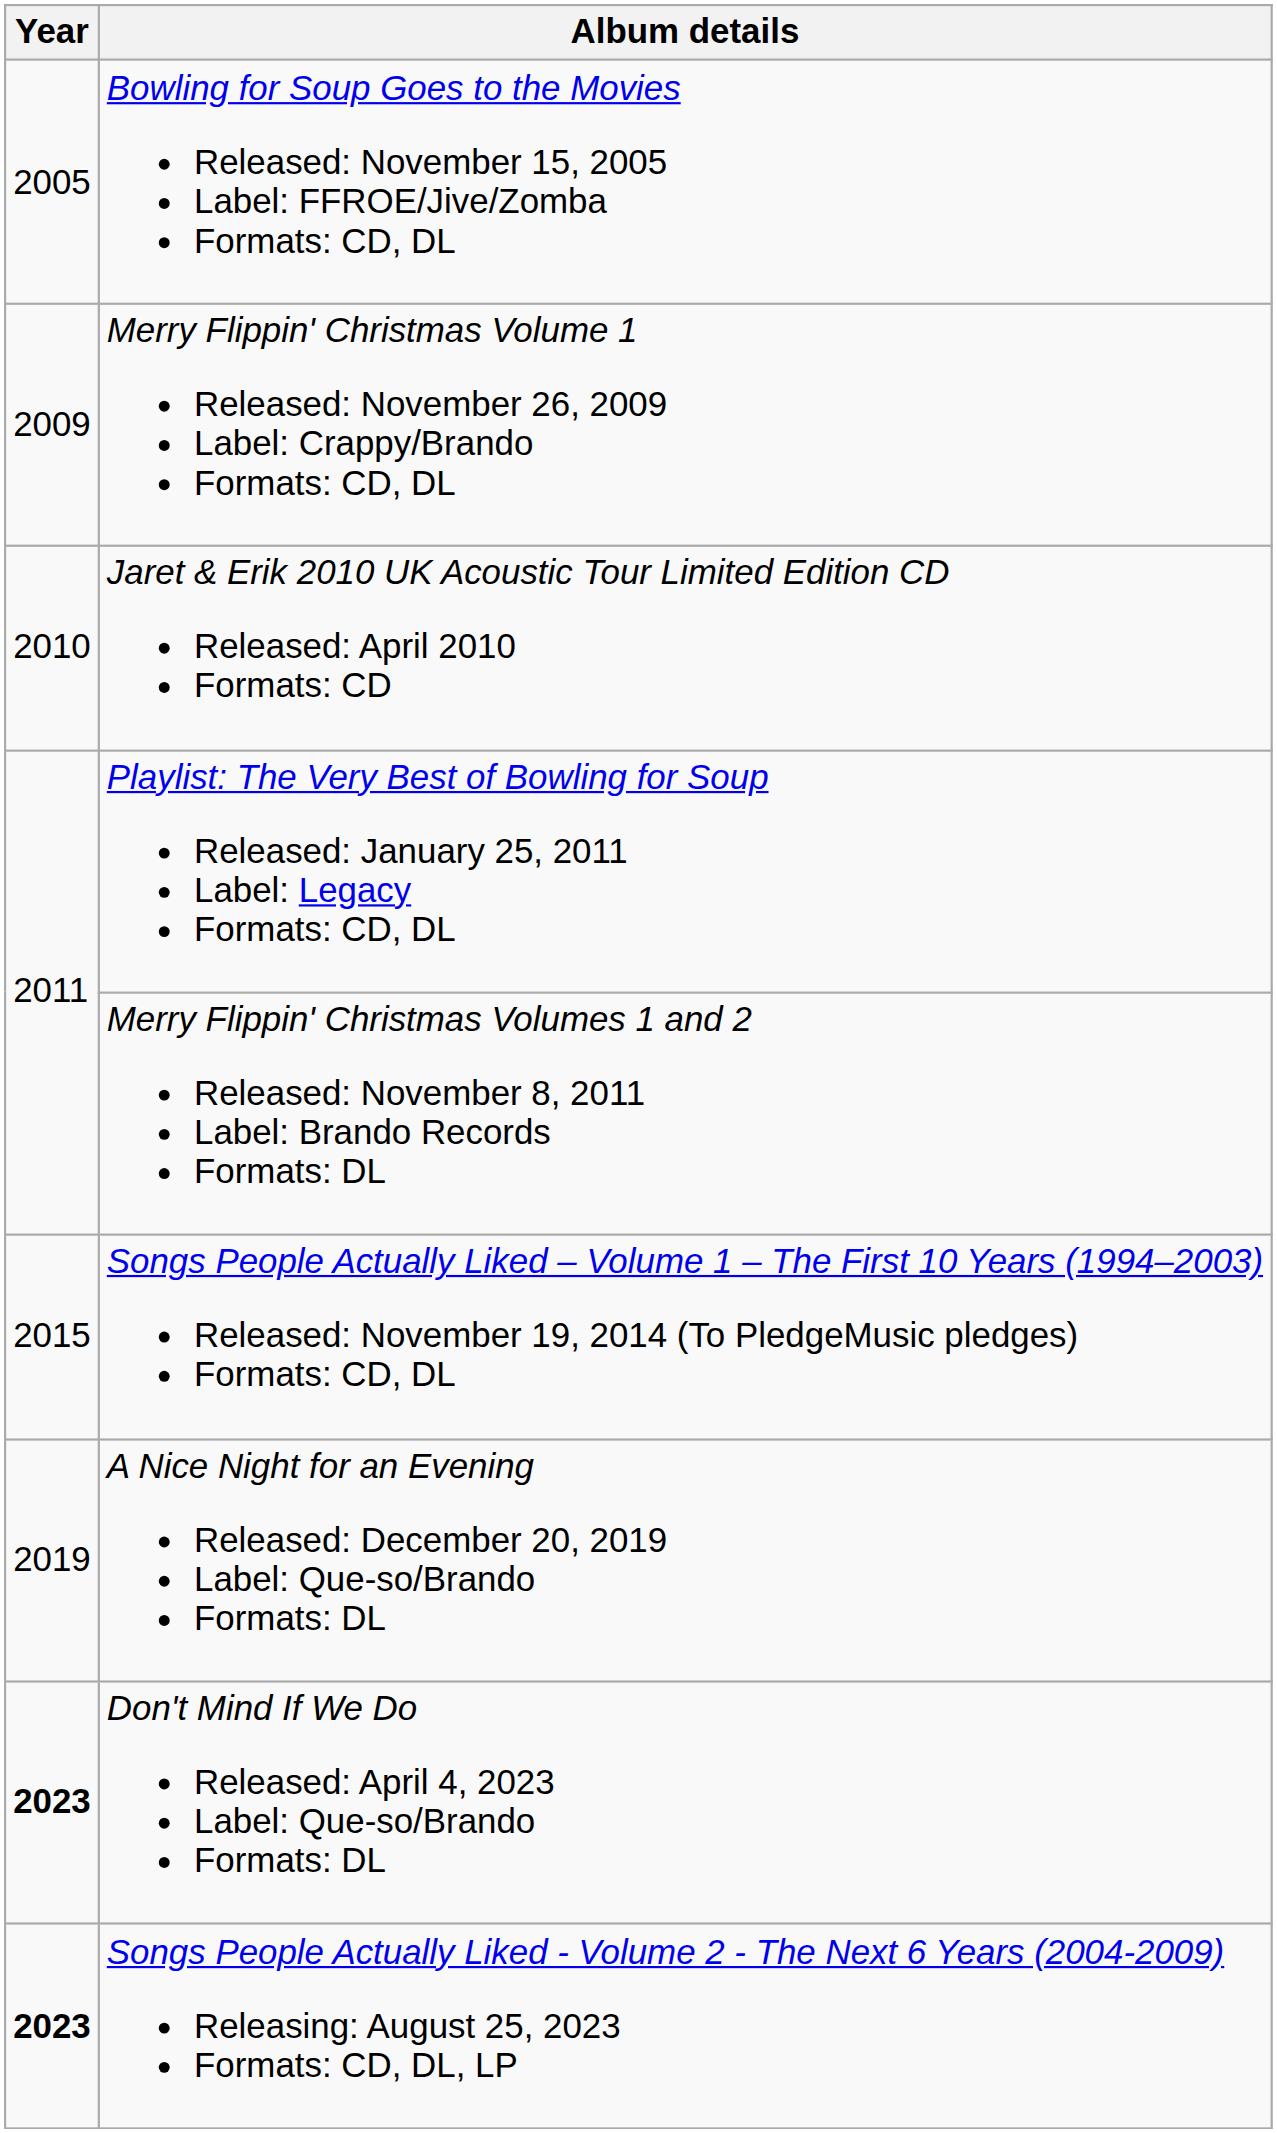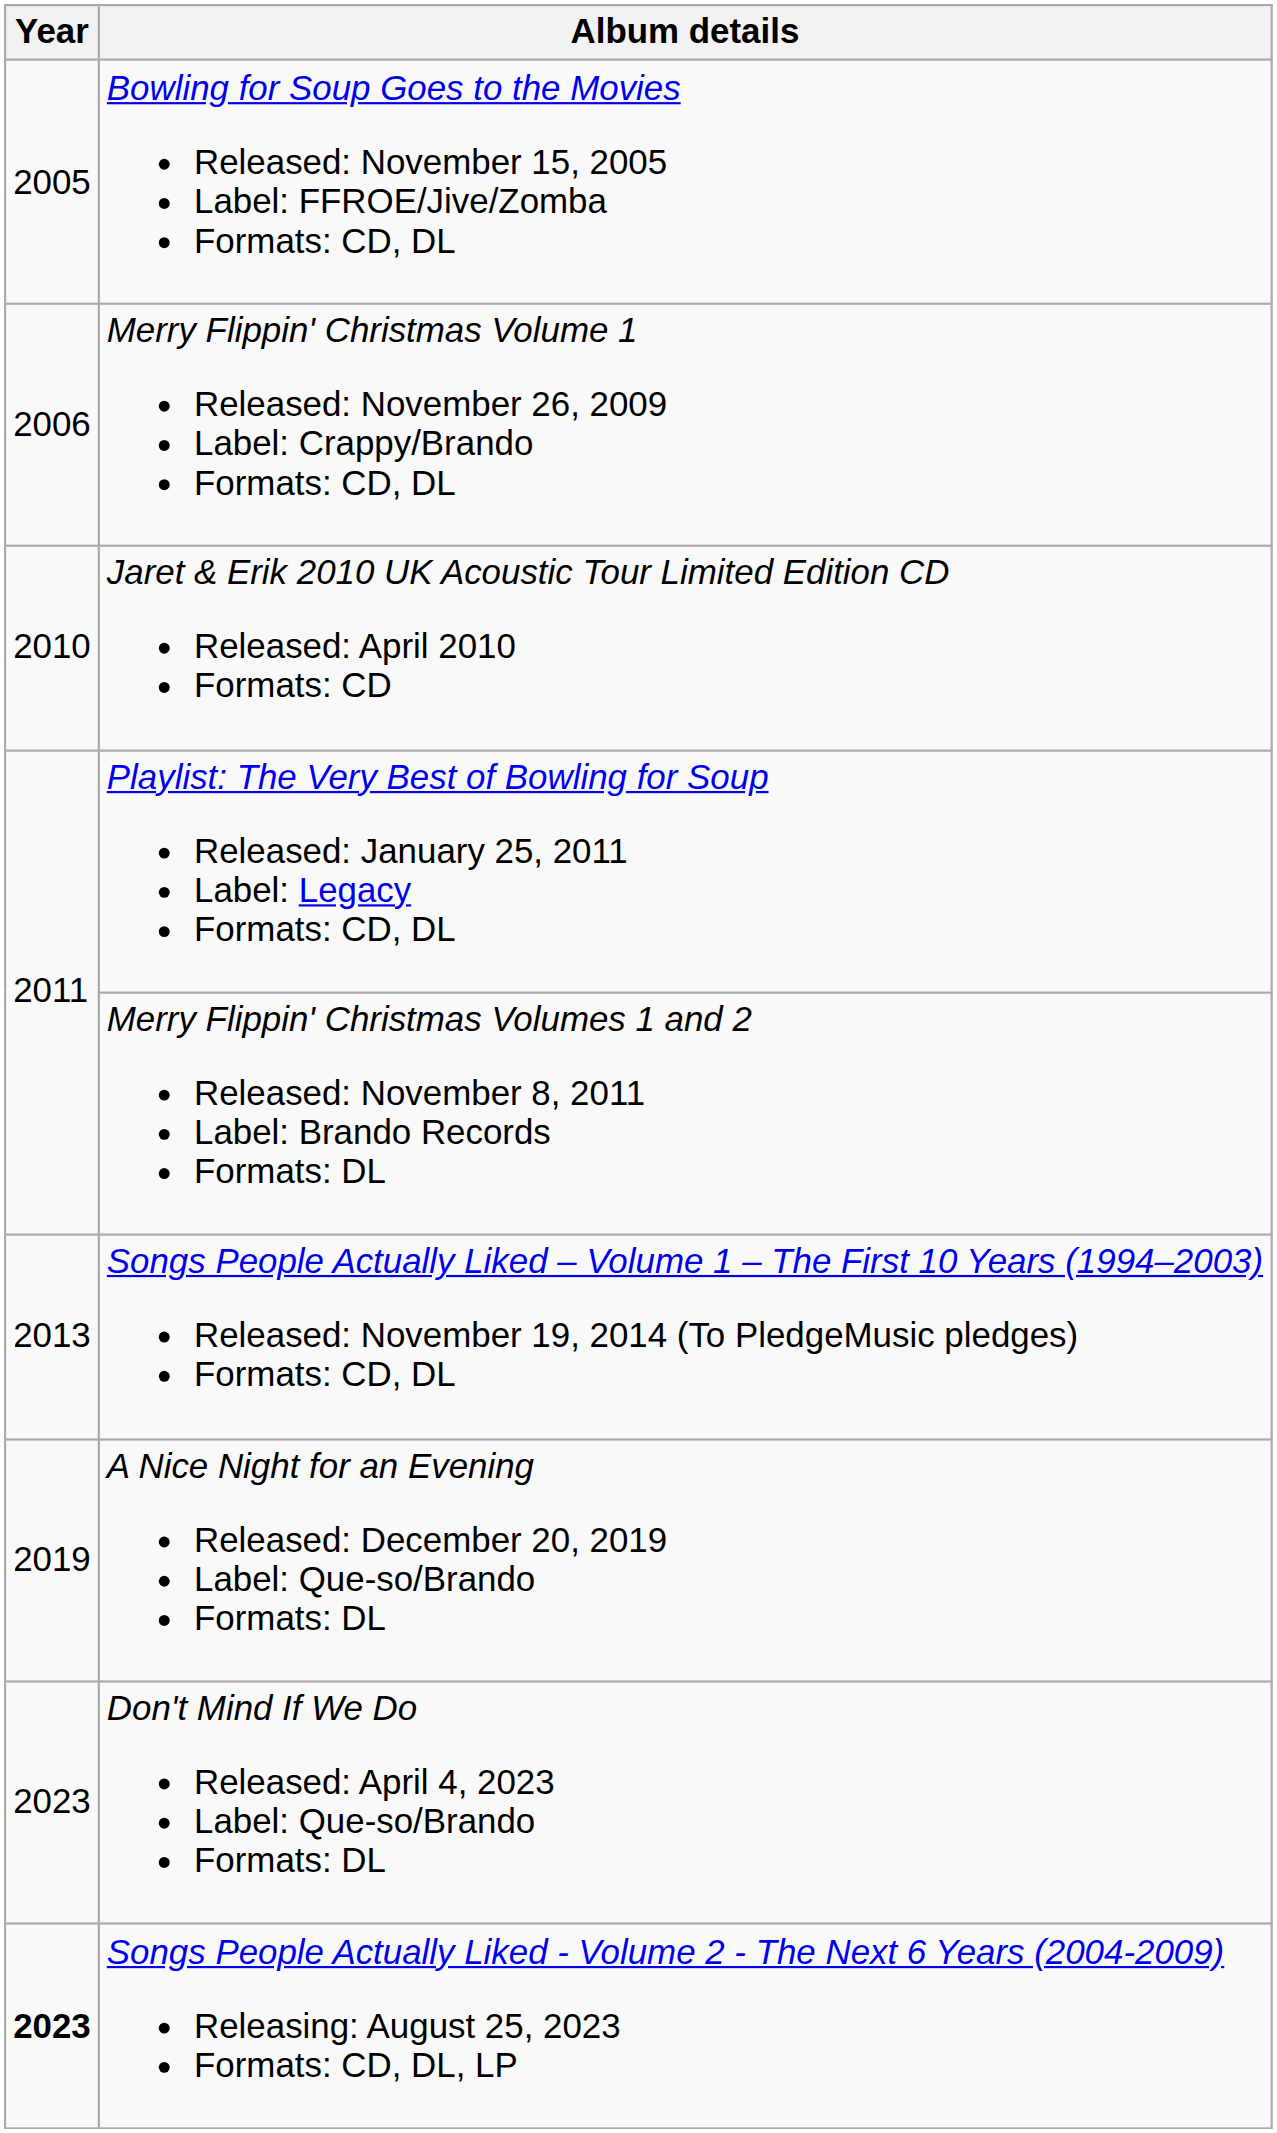(52, 424) 2009 -> (52, 424) 2006
(52, 1336) 2015 -> (52, 1336) 2013
(52, 1802) bold -> (52, 1802) normal
